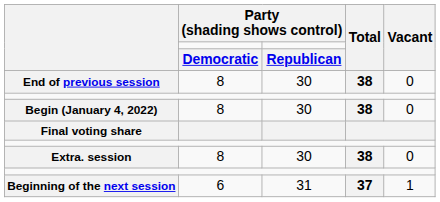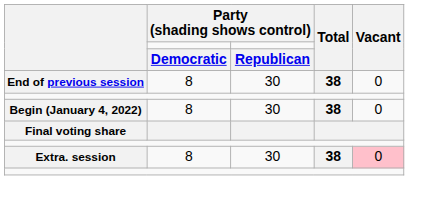(410, 157) no background -> (378, 157) pink background
- row: (91, 186)
